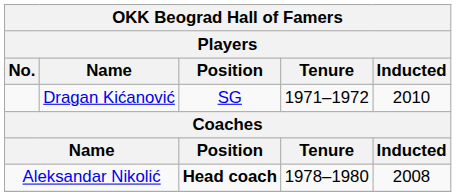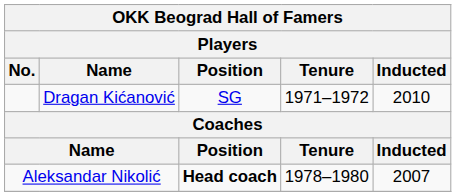(412, 177) 2008 -> (412, 177) 2007
